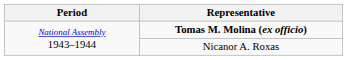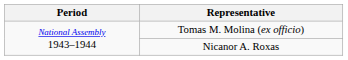(241, 30) bold -> (241, 30) normal
